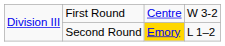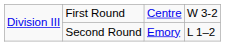(164, 31) gold background -> (164, 31) no background
